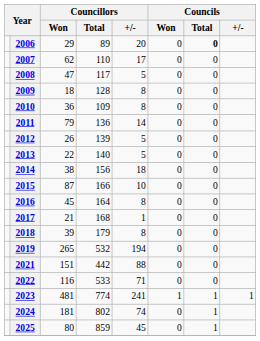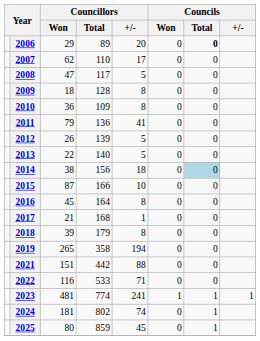(141, 123) 14 -> (141, 123) 41
(215, 170) no background -> (215, 170) lightblue background
(103, 249) 532 -> (103, 249) 358
